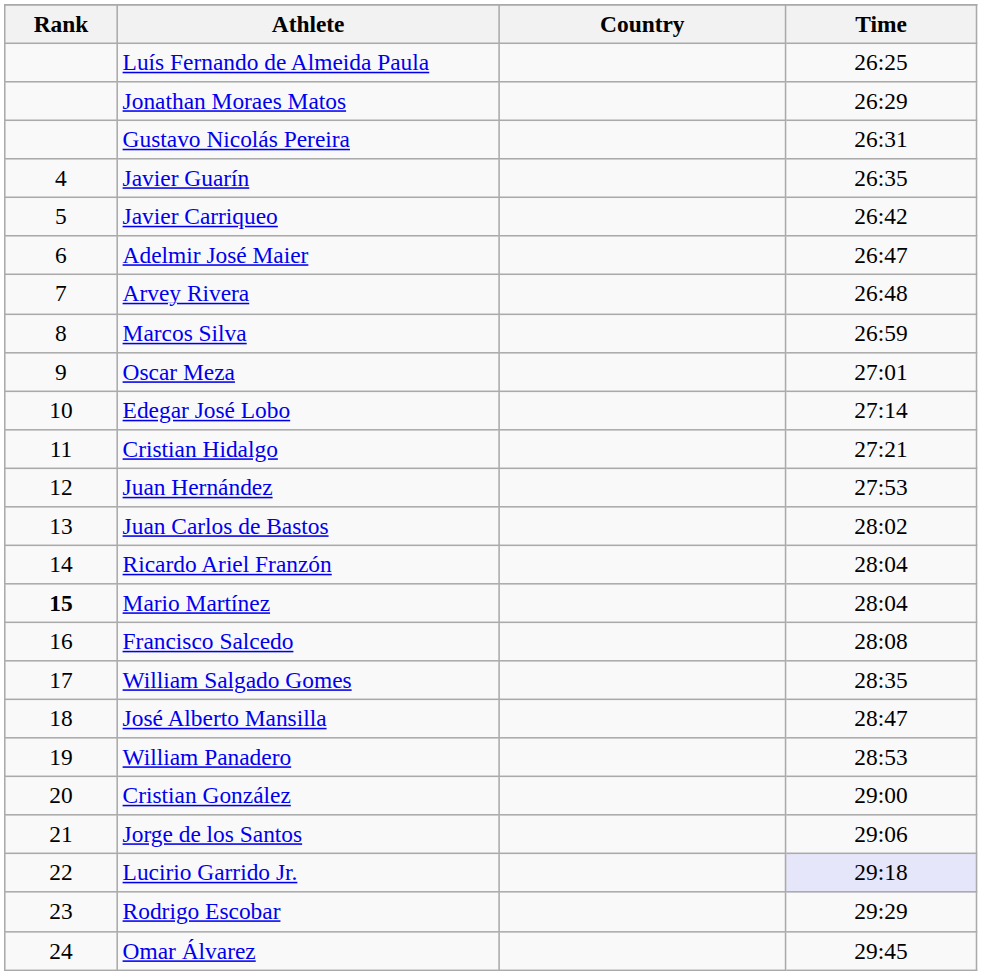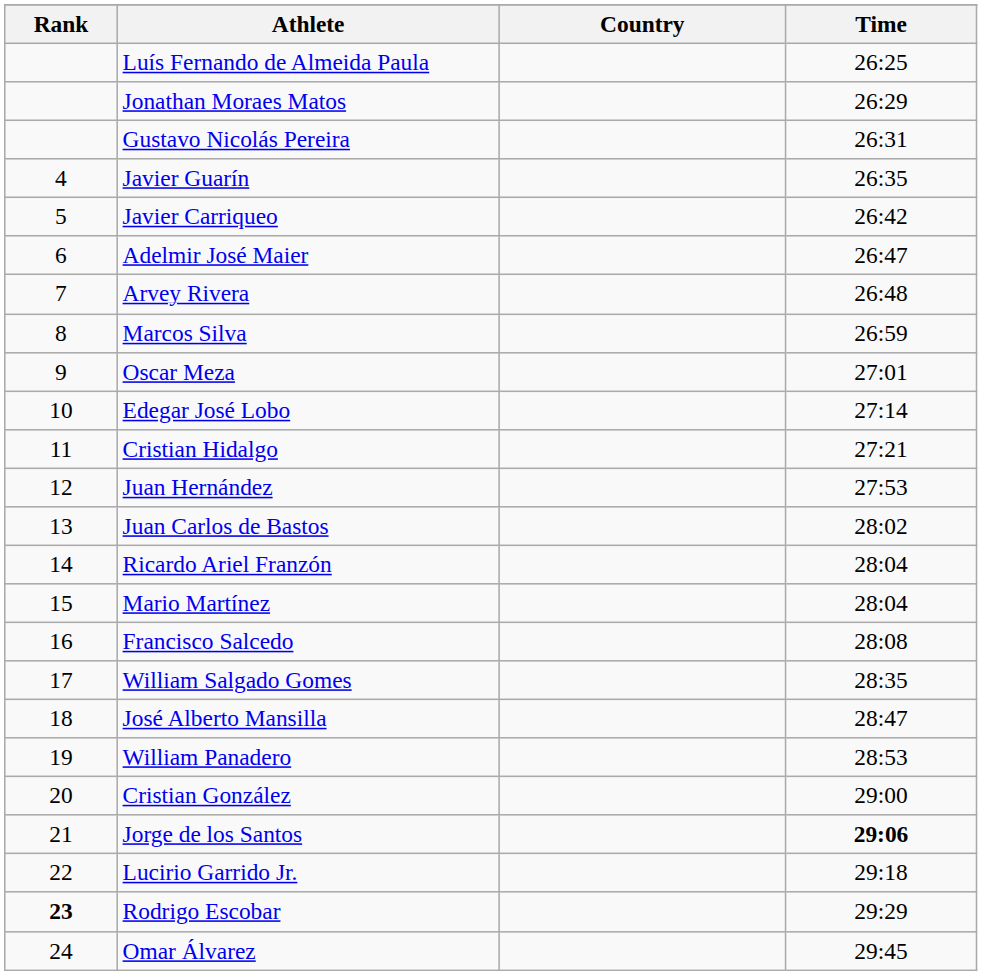(61, 602) bold -> (61, 602) normal
(881, 834) normal -> (881, 834) bold
(881, 873) lavender background -> (881, 873) no background
(61, 911) normal -> (61, 911) bold
